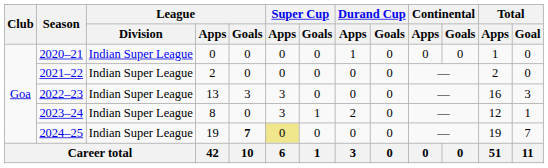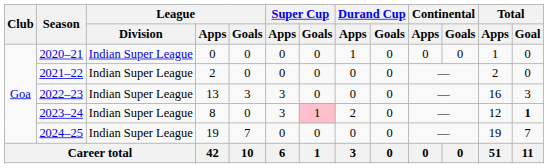(317, 113) no background -> (317, 113) pink background
(528, 113) normal -> (528, 113) bold
(247, 133) bold -> (247, 133) normal
(282, 133) khaki background -> (282, 133) no background
